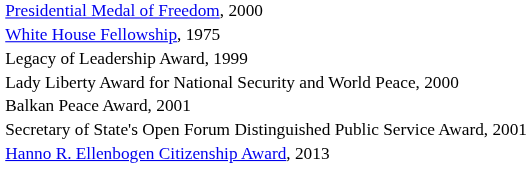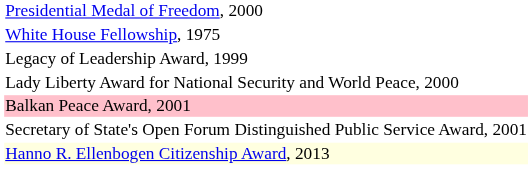(98, 105) no background -> (98, 105) pink background
(167, 153) no background -> (167, 153) lightyellow background
